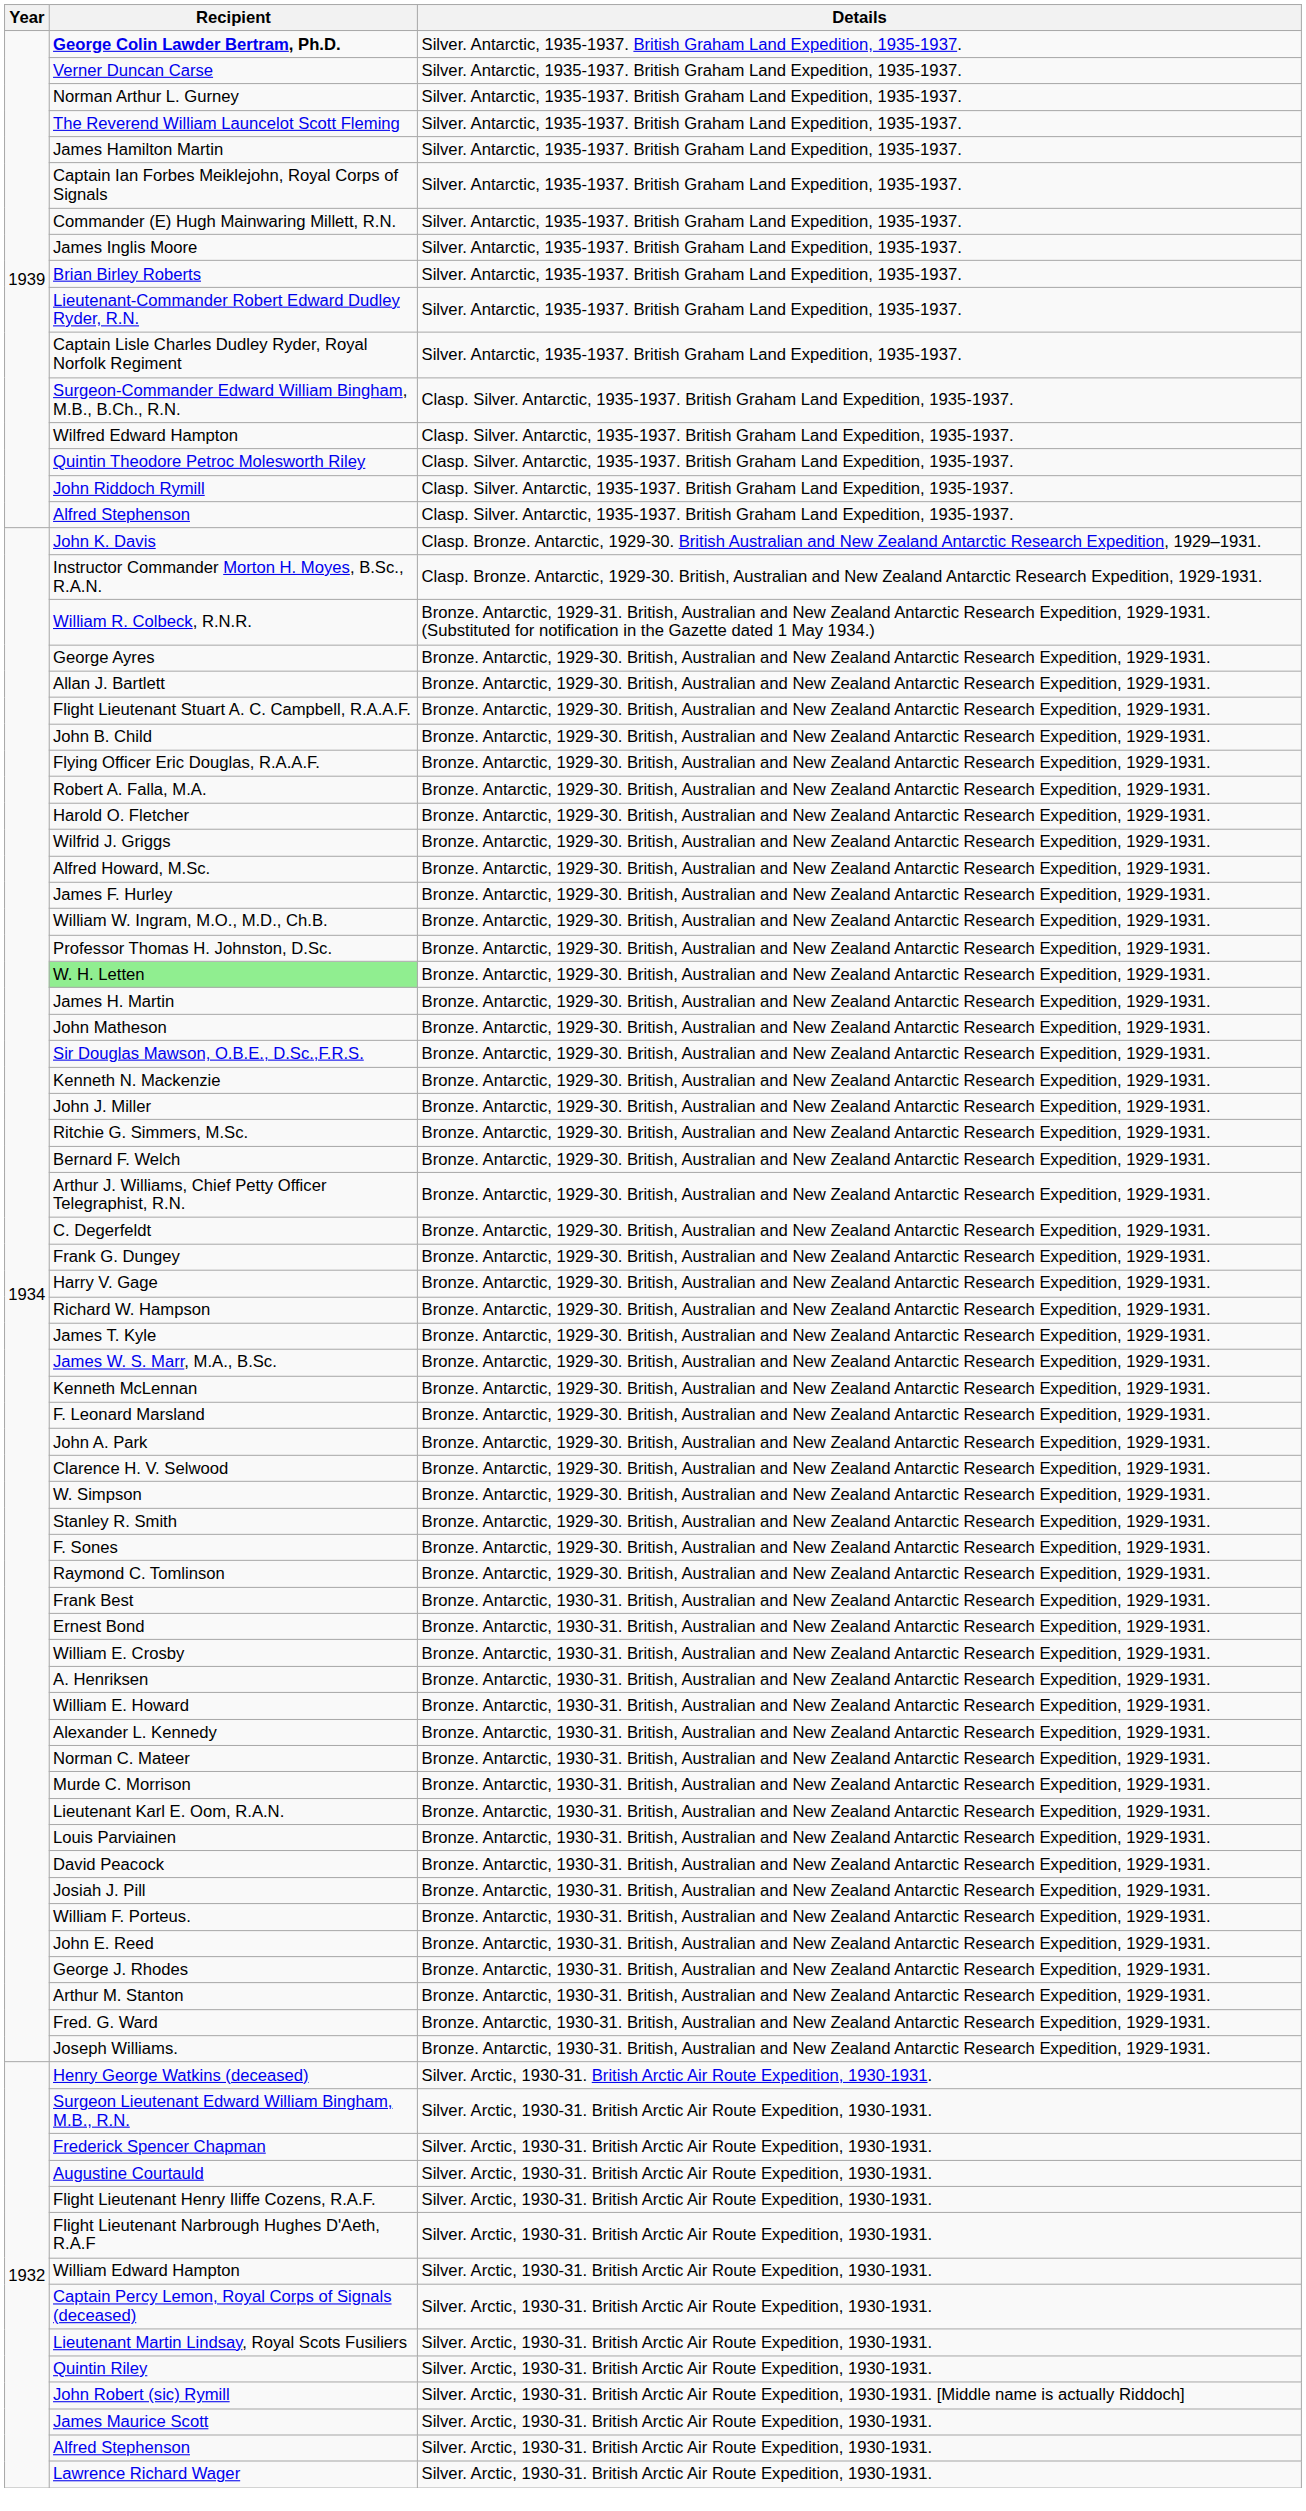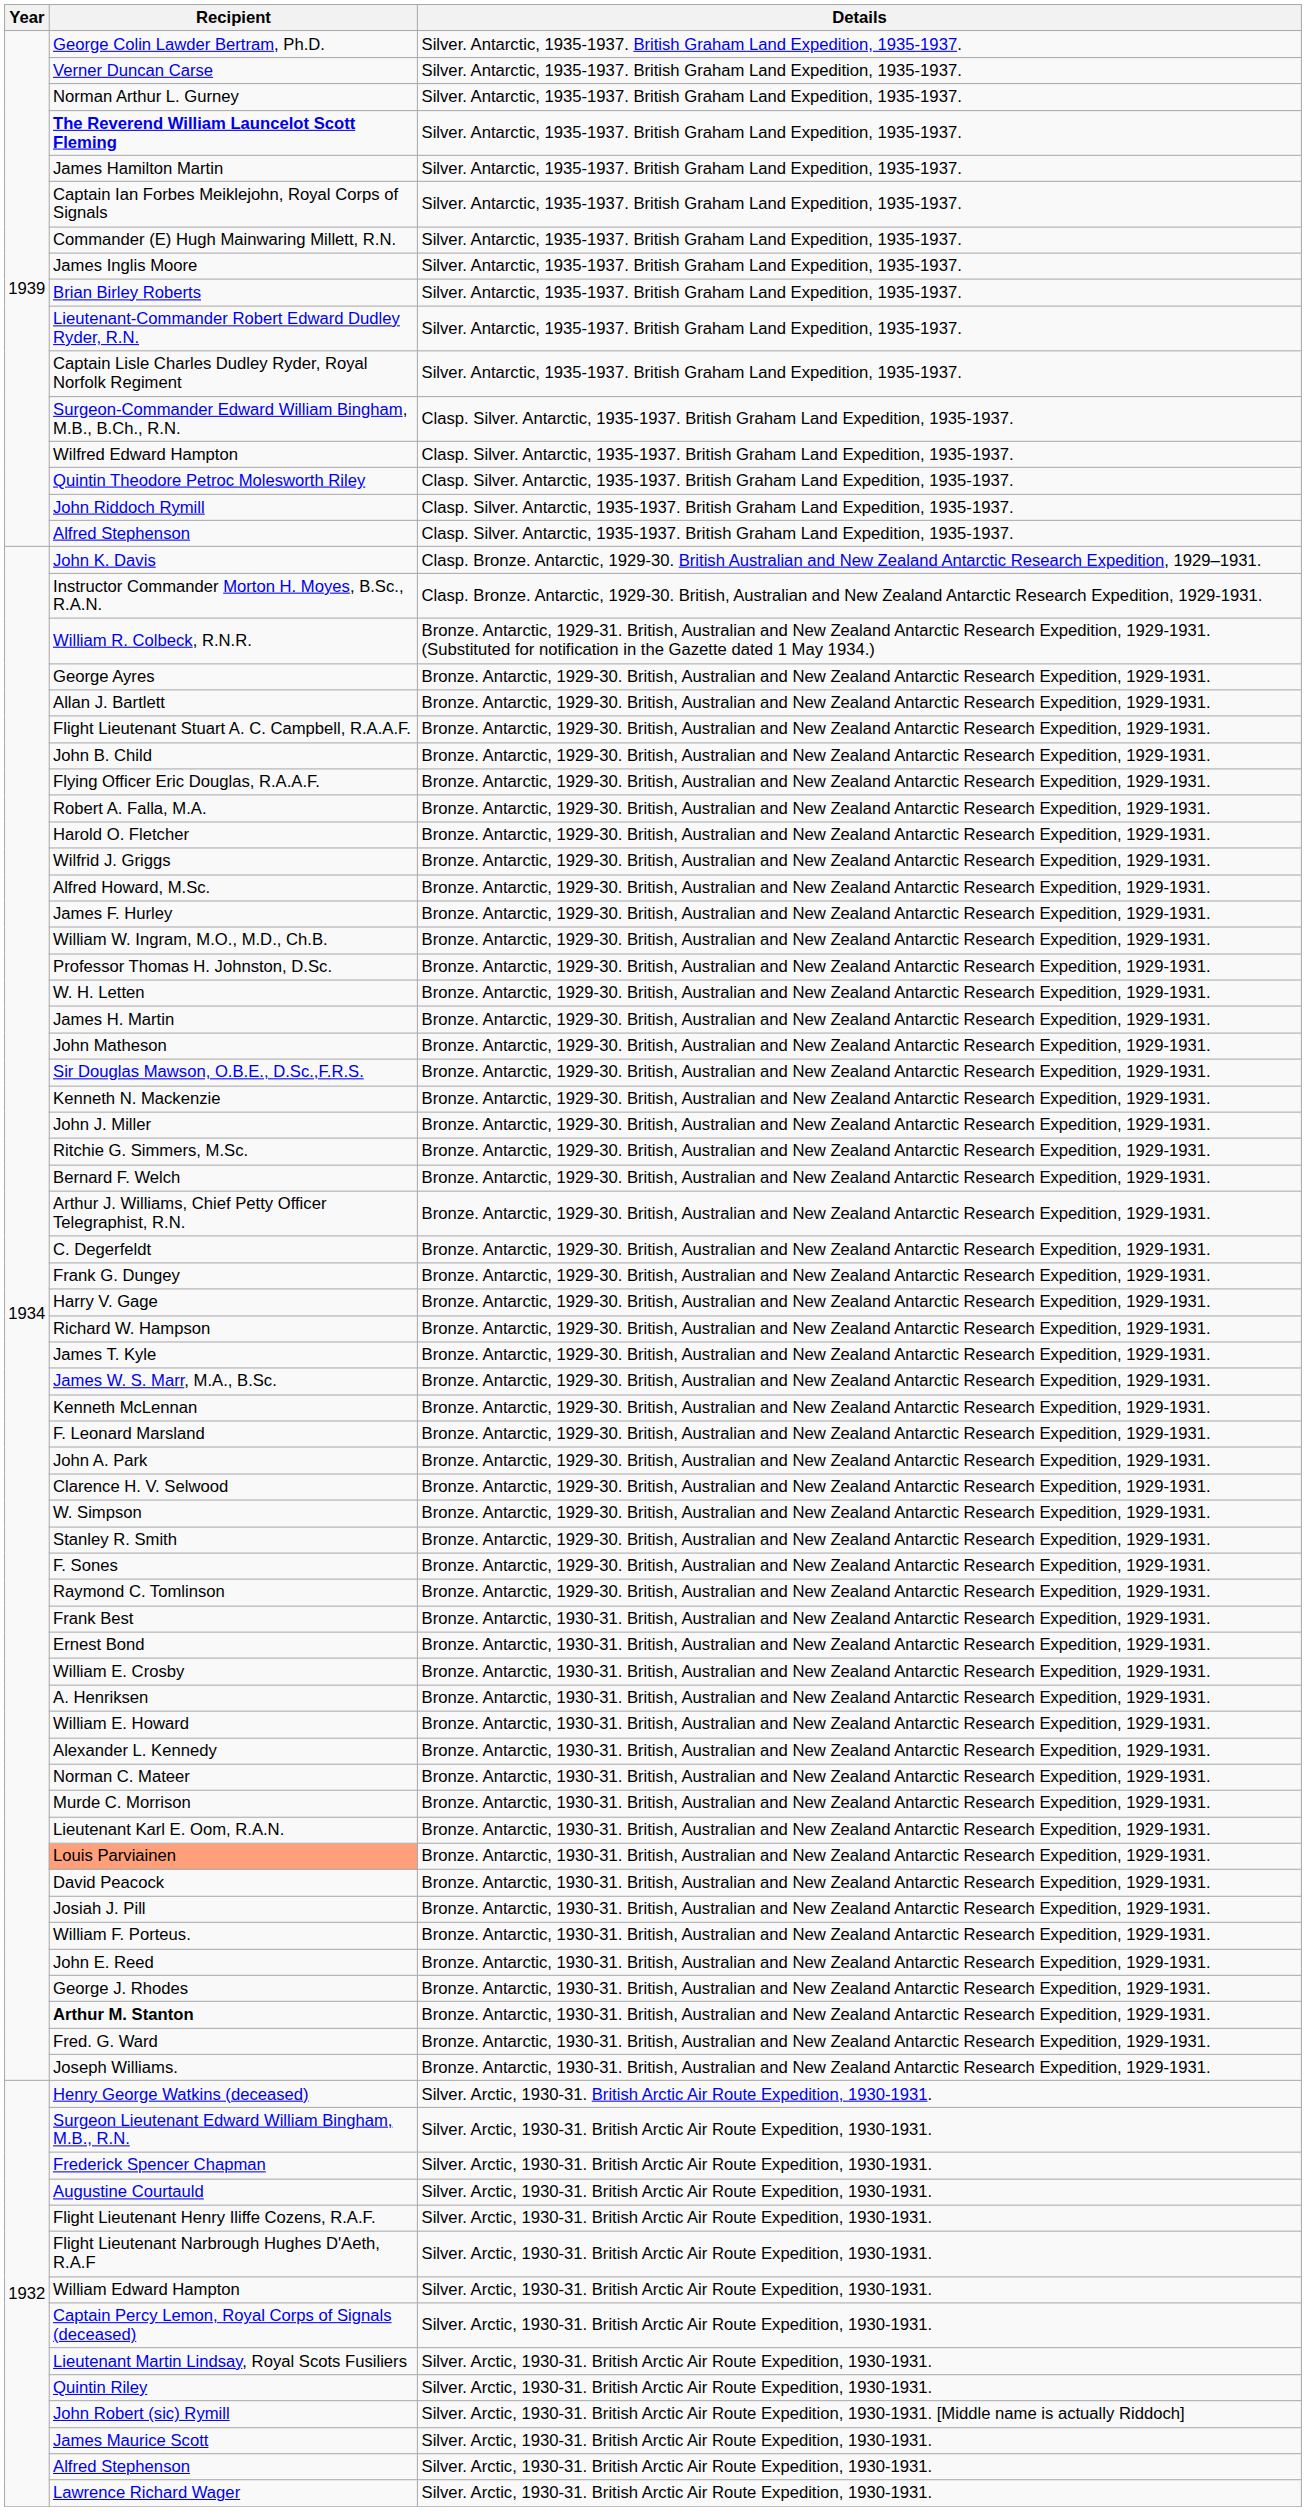(197, 44) bold -> (189, 44) normal
(226, 123) normal -> (204, 132) bold
(99, 974) lightgreen background -> (99, 993) no background
(115, 1837) no background -> (115, 1856) lightsalmon background
(118, 1996) normal -> (123, 2014) bold
